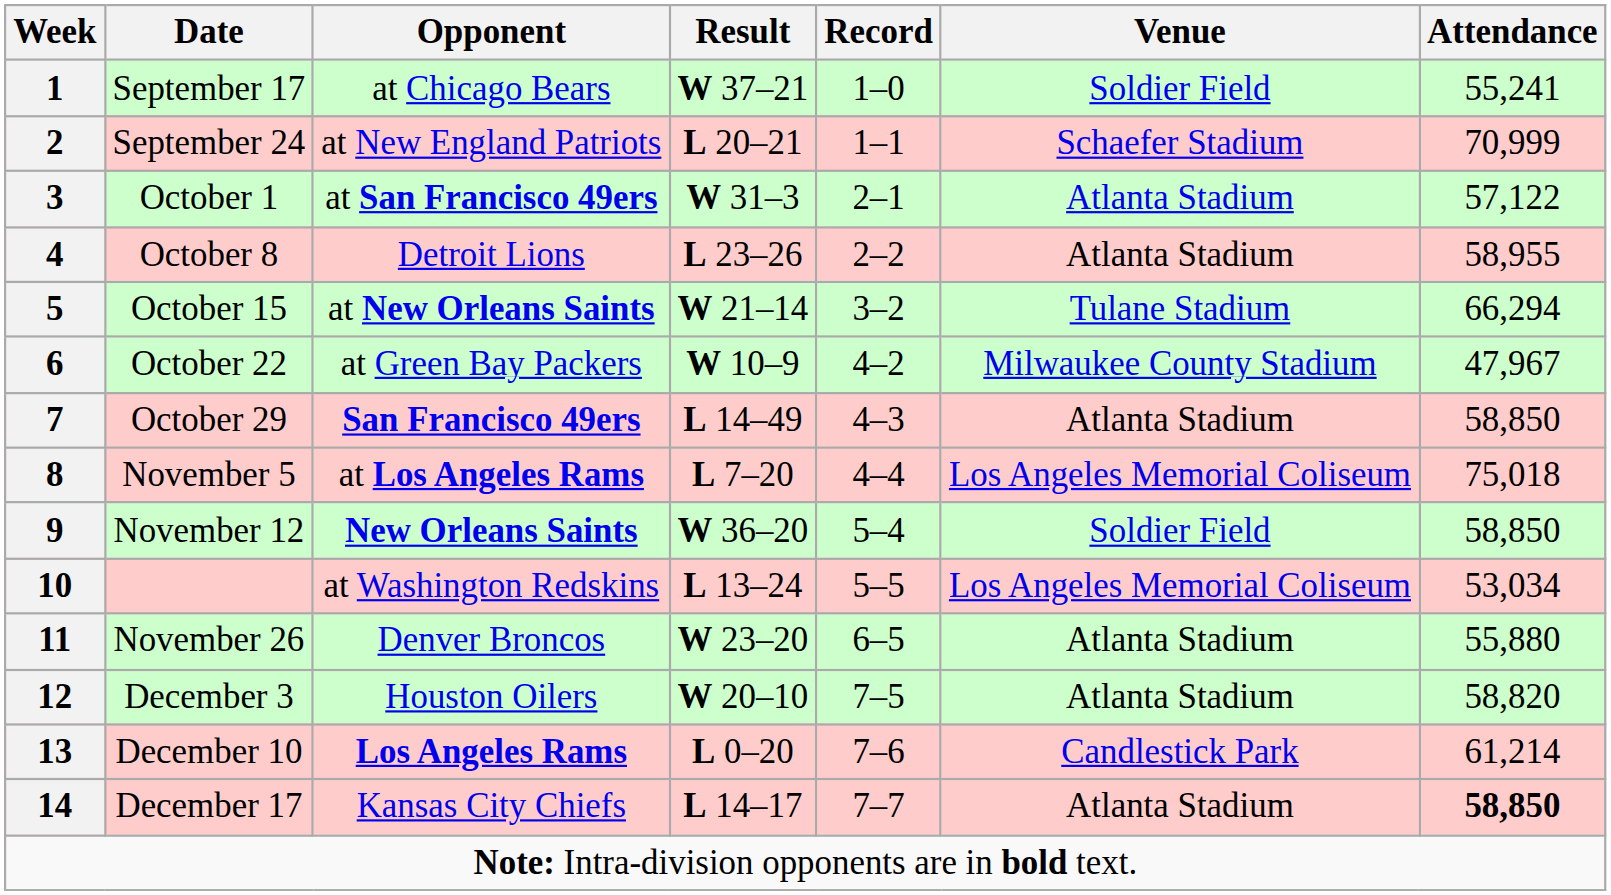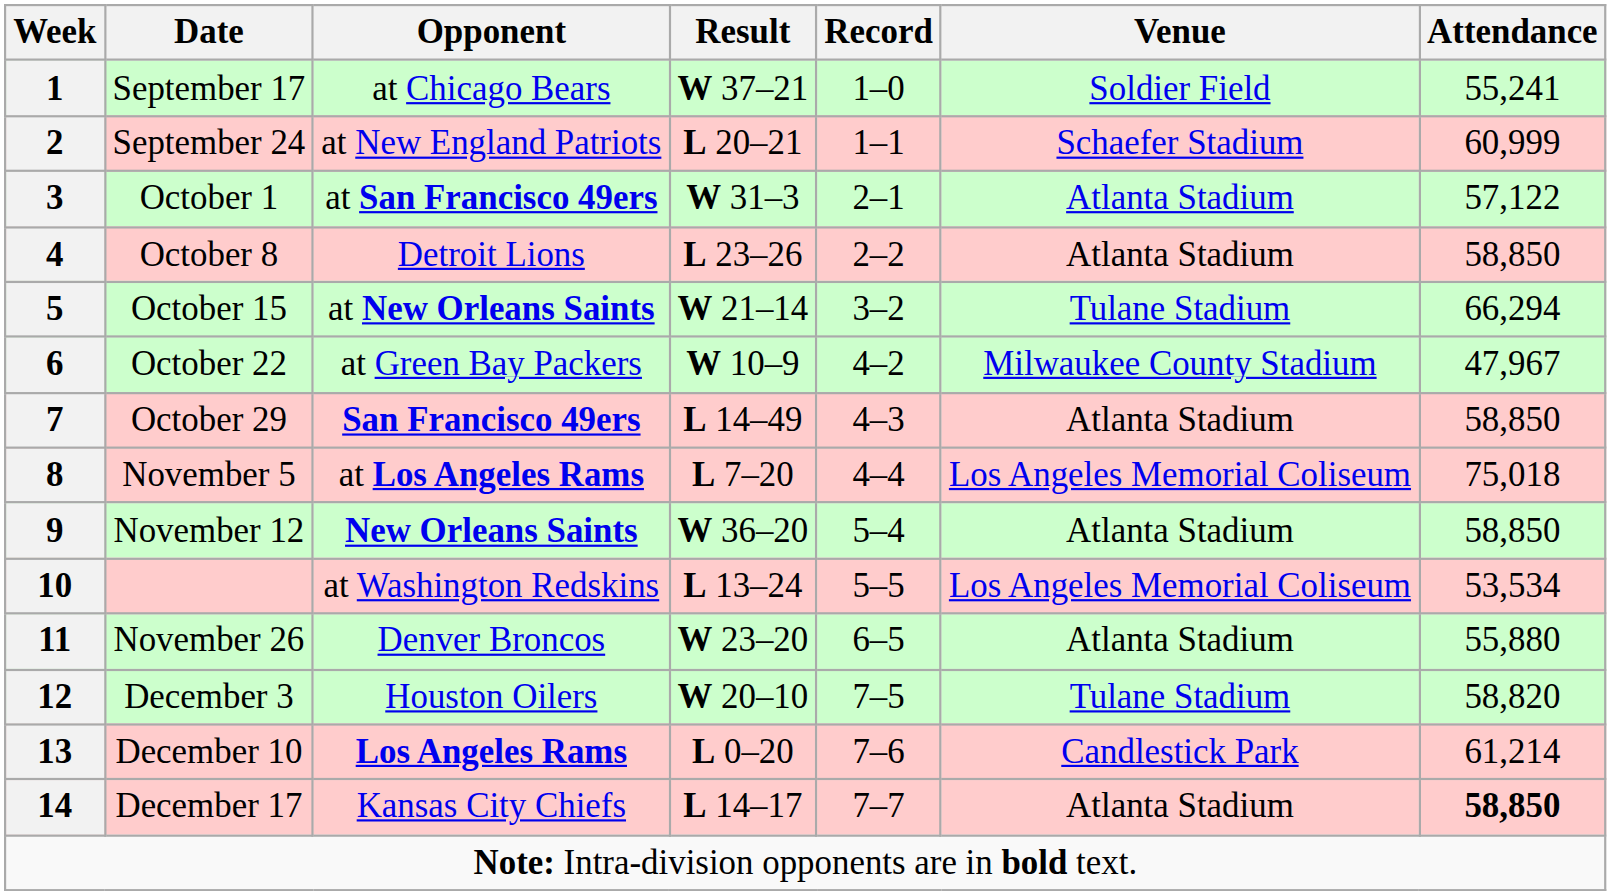(1512, 142) 70,999 -> (1512, 142) 60,999
(1512, 253) 58,955 -> (1512, 253) 58,850
(1180, 530) Soldier Field -> (1180, 530) Atlanta Stadium
(1512, 585) 53,034 -> (1512, 585) 53,534
(1180, 695) Atlanta Stadium -> (1180, 695) Tulane Stadium
